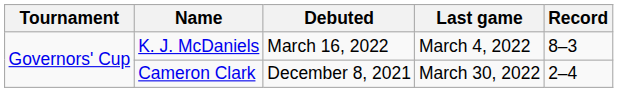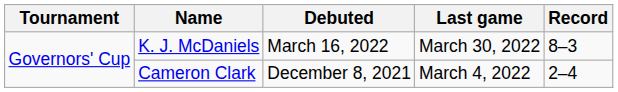(475, 45) March 4, 2022 -> (479, 45) March 30, 2022
(479, 73) March 30, 2022 -> (475, 73) March 4, 2022
